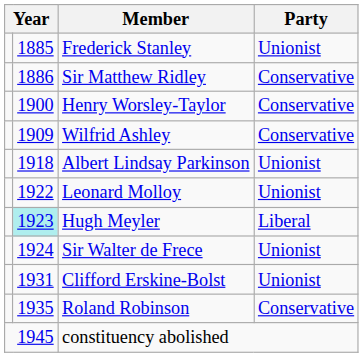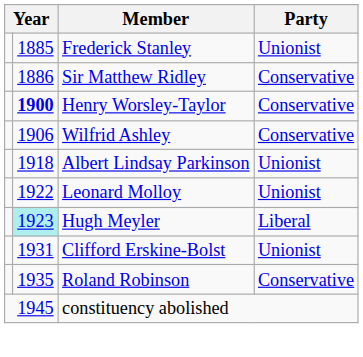(35, 105) normal -> (35, 105) bold
(35, 134) 1909 -> (35, 134) 1906
- row: (132, 250)
